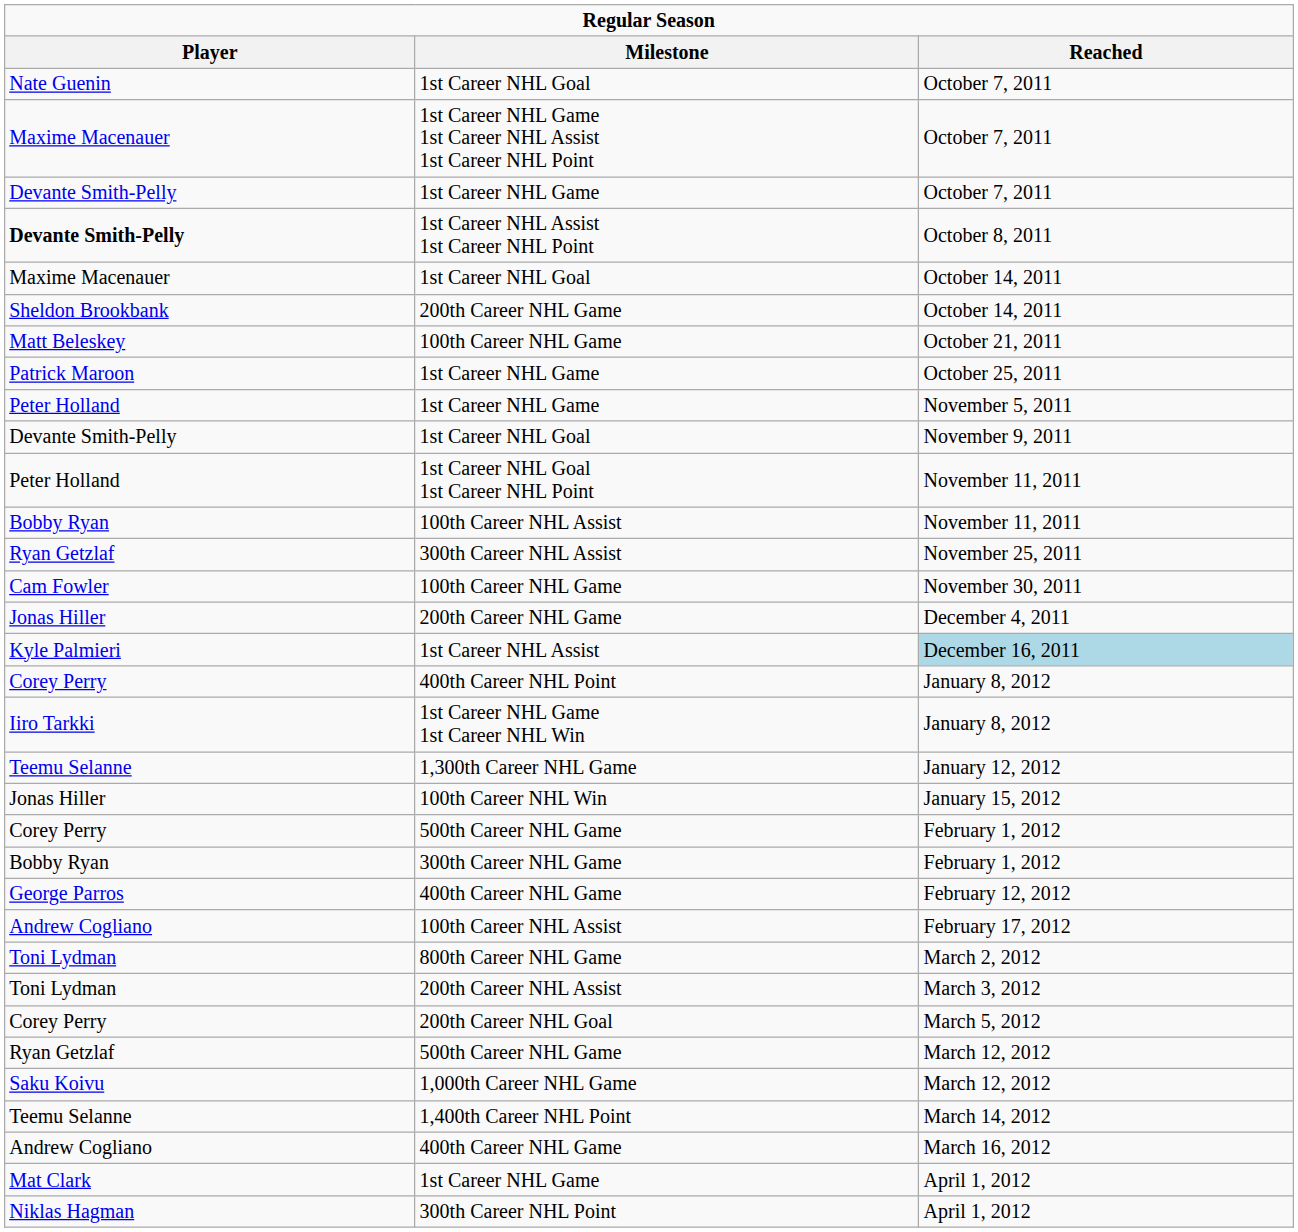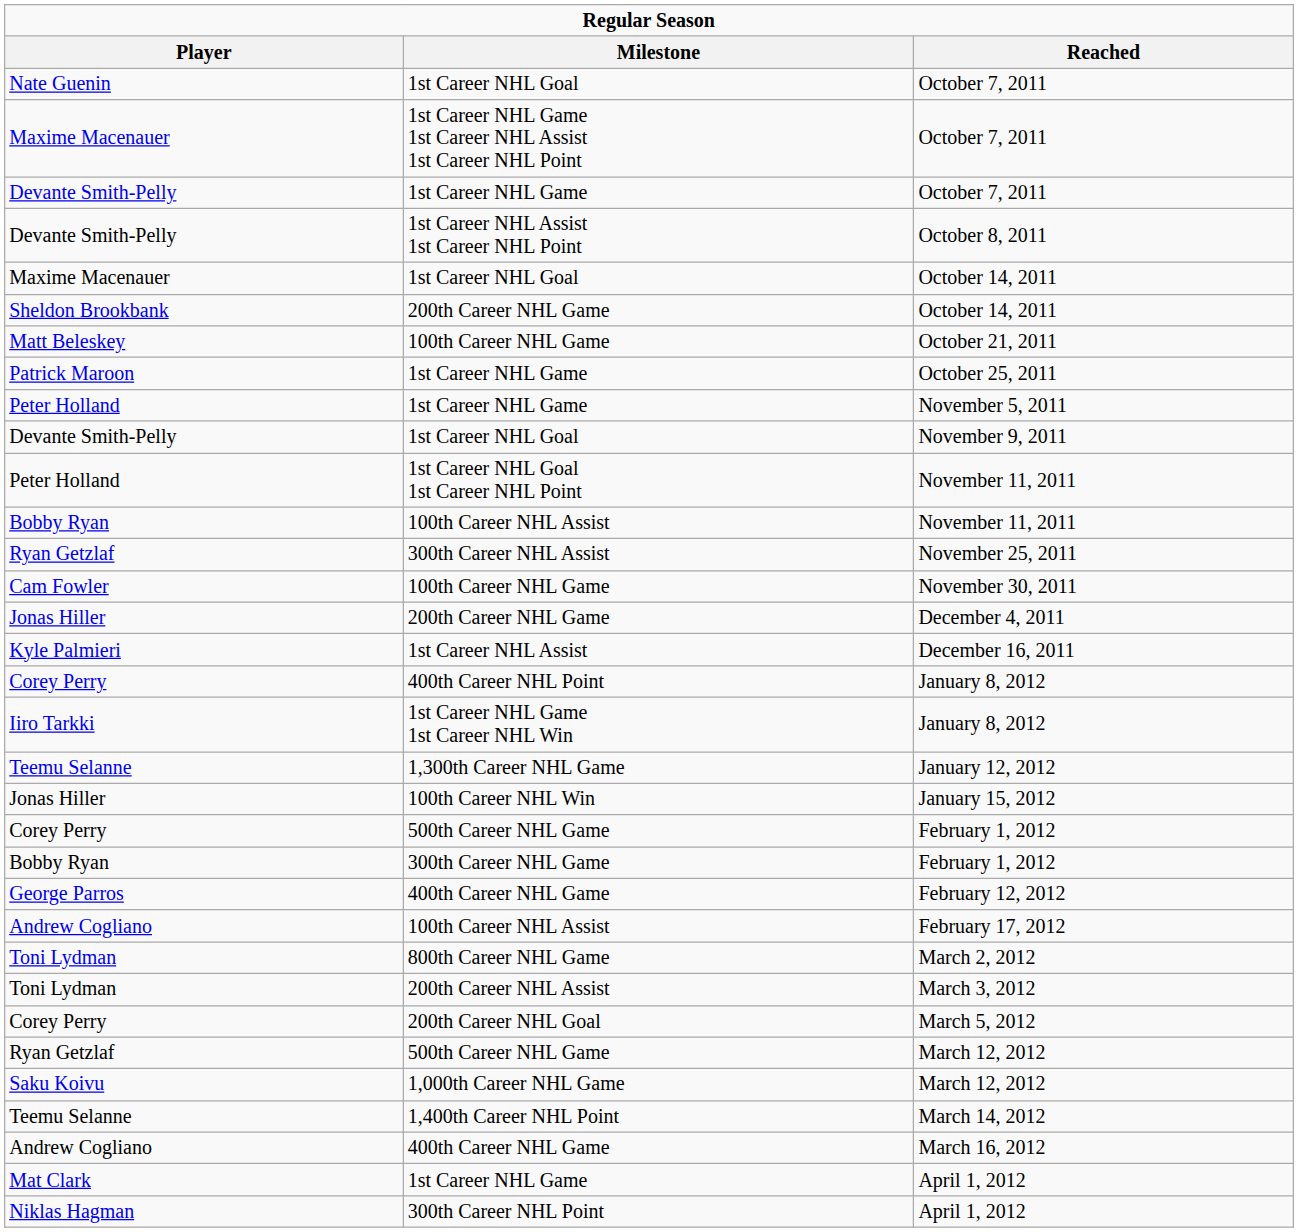(97, 235) bold -> (93, 235) normal
(1002, 649) lightblue background -> (997, 649) no background
